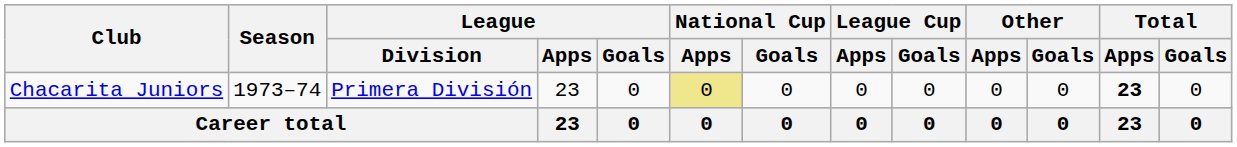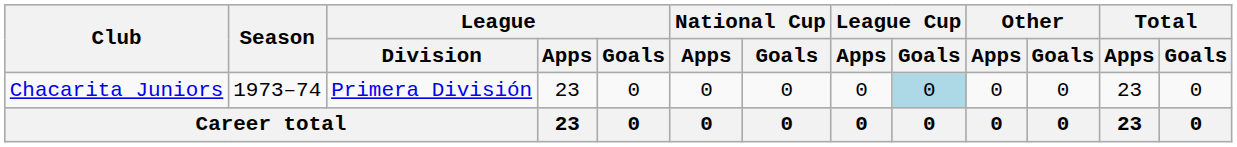(706, 90) khaki background -> (706, 90) no background
(929, 90) no background -> (929, 90) lightblue background
(1129, 90) bold -> (1129, 90) normal
